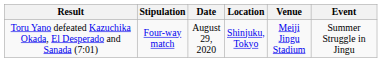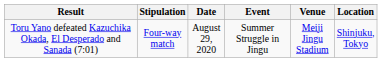columns swapped: (246, 12) <-> (344, 12)
